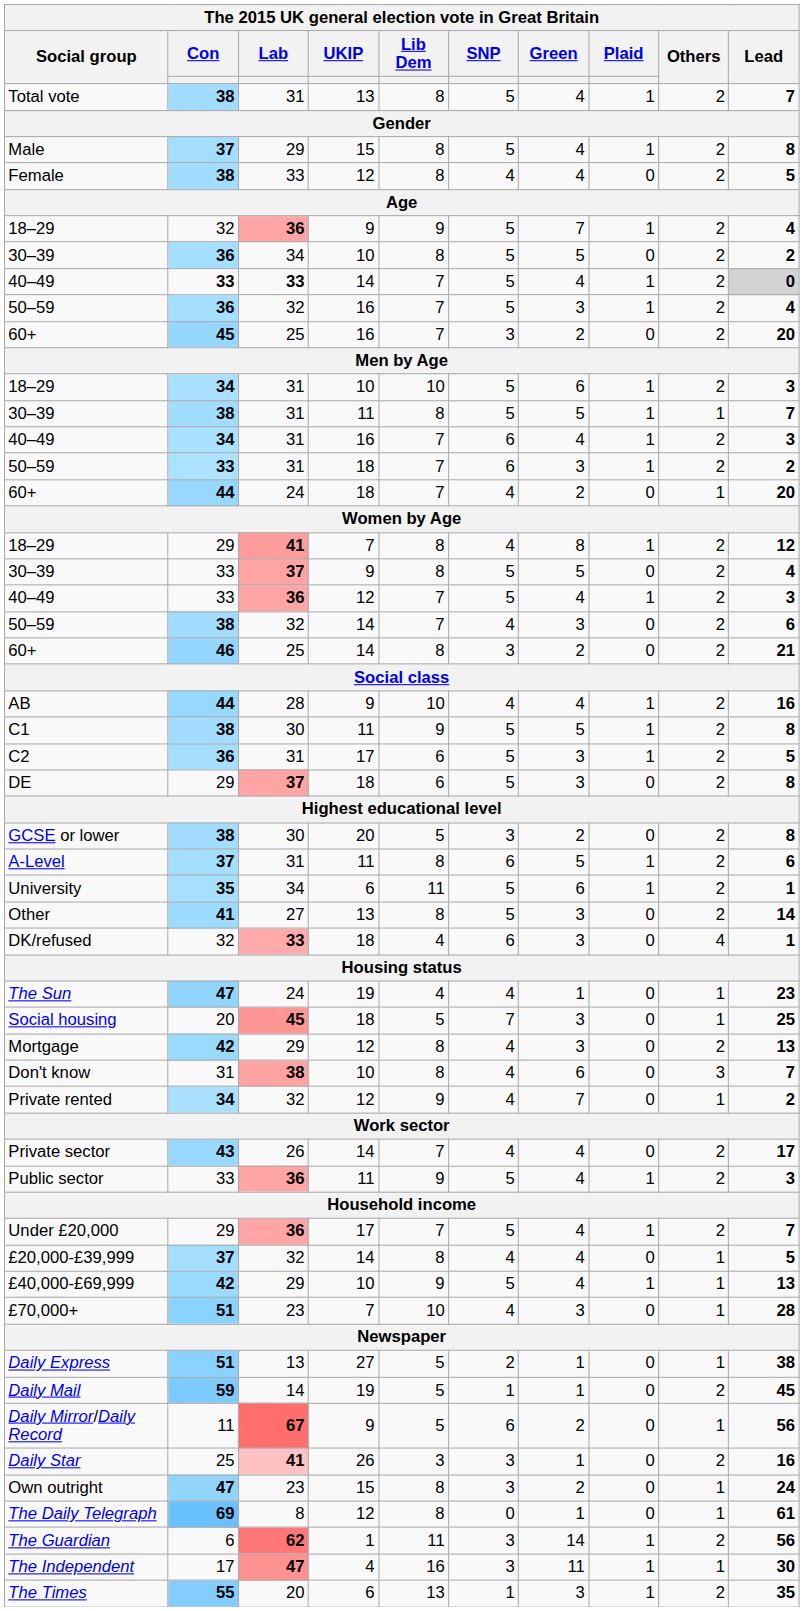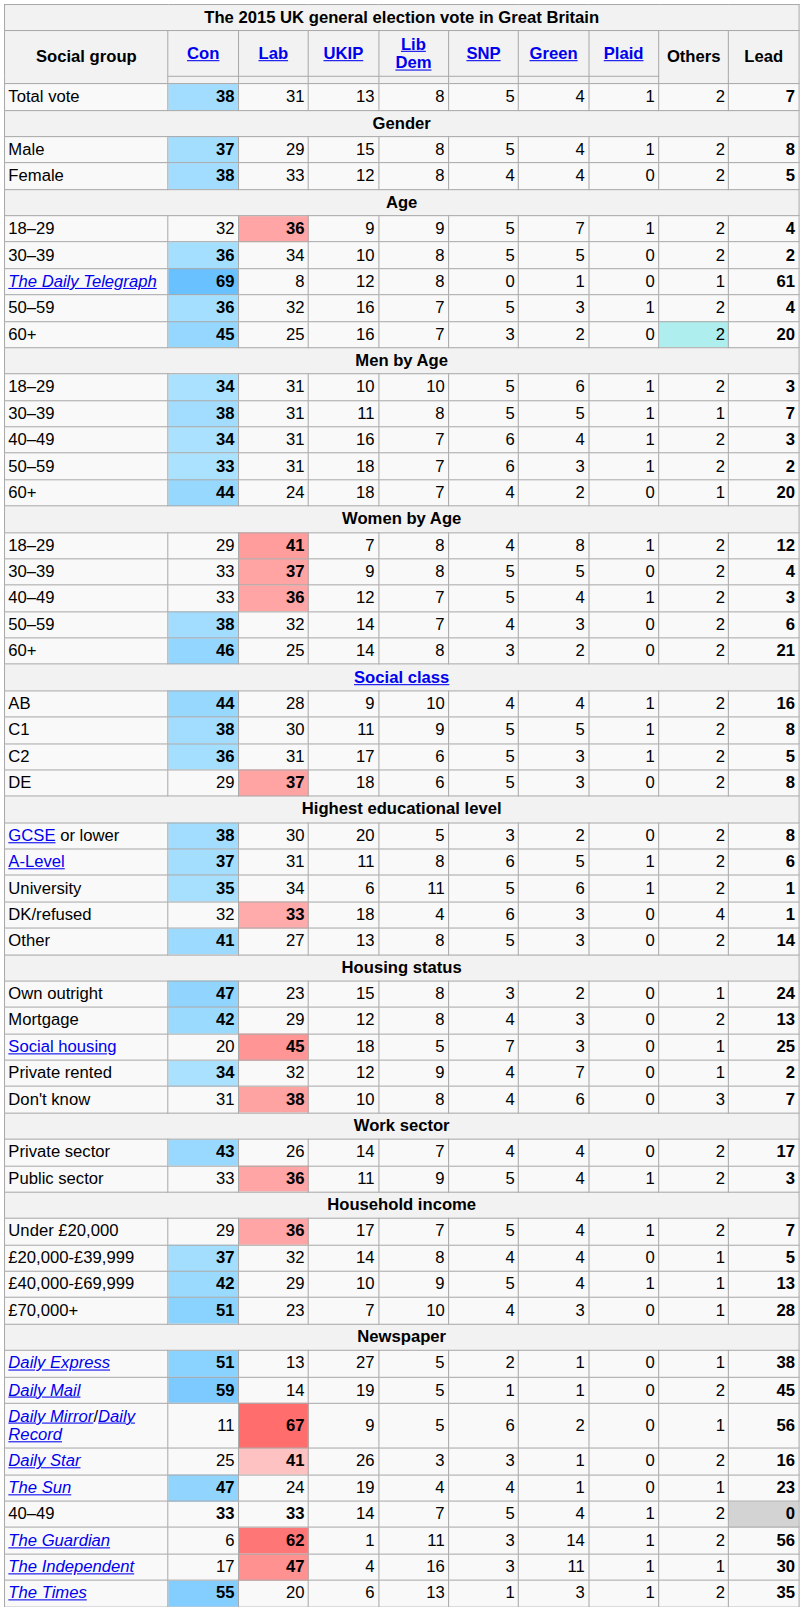rows swapped: (31, 281) <-> (83, 1514)
(720, 334) no background -> (720, 334) paleturquoise background
rows swapped: (29, 914) <-> (50, 941)
rows swapped: (56, 1487) <-> (40, 994)
rows swapped: (44, 1046) <-> (62, 1020)
rows swapped: (60, 1099) <-> (49, 1073)
